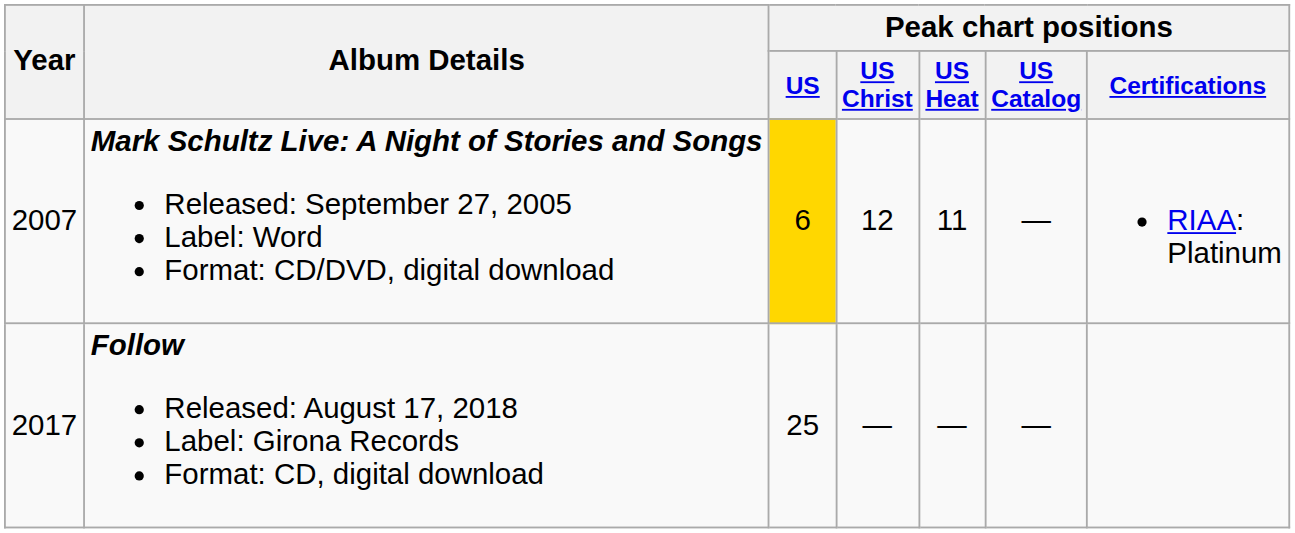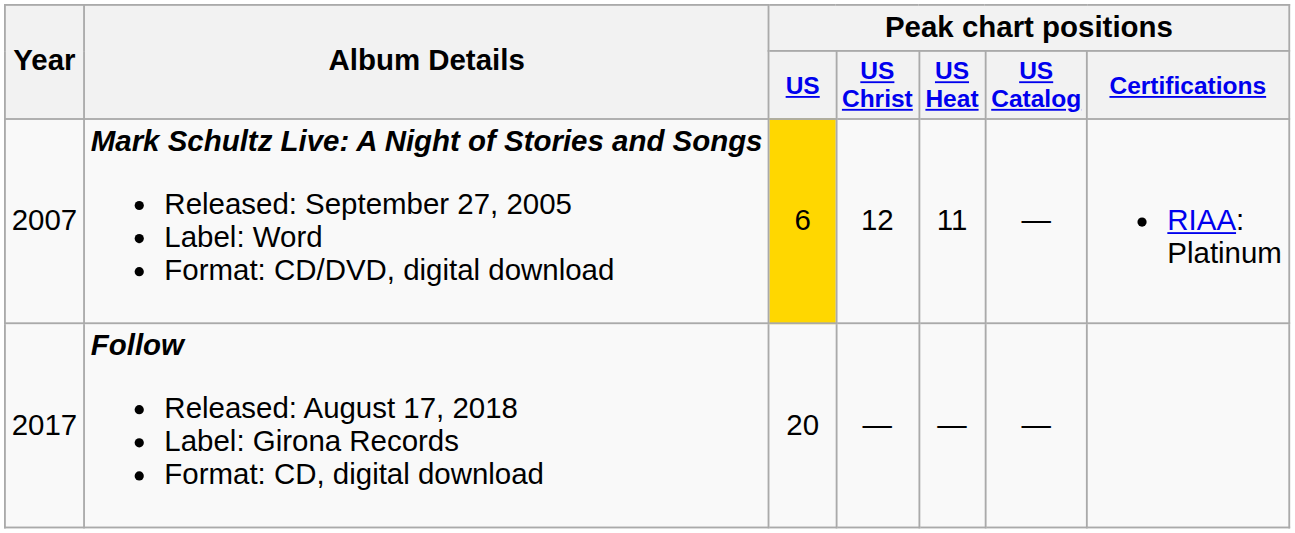(803, 425) 25 -> (803, 425) 20
